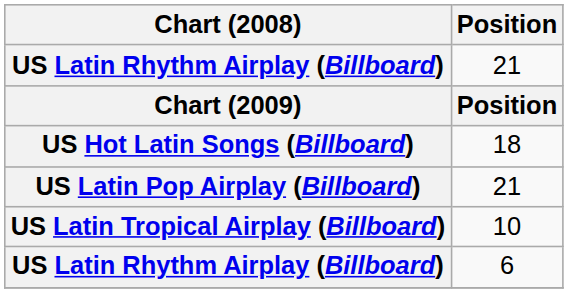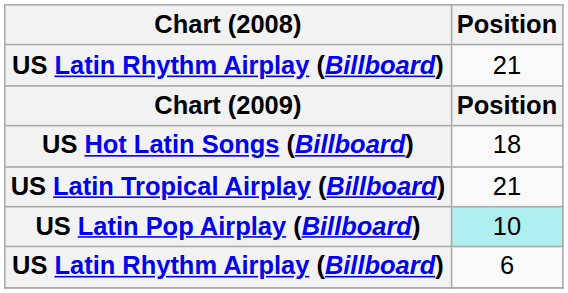(228, 186) US Latin Pop Airplay (Billboard) -> (228, 186) US Latin Tropical Airplay (Billboard)
(228, 226) US Latin Tropical Airplay (Billboard) -> (228, 226) US Latin Pop Airplay (Billboard)
(507, 226) no background -> (507, 226) paleturquoise background
